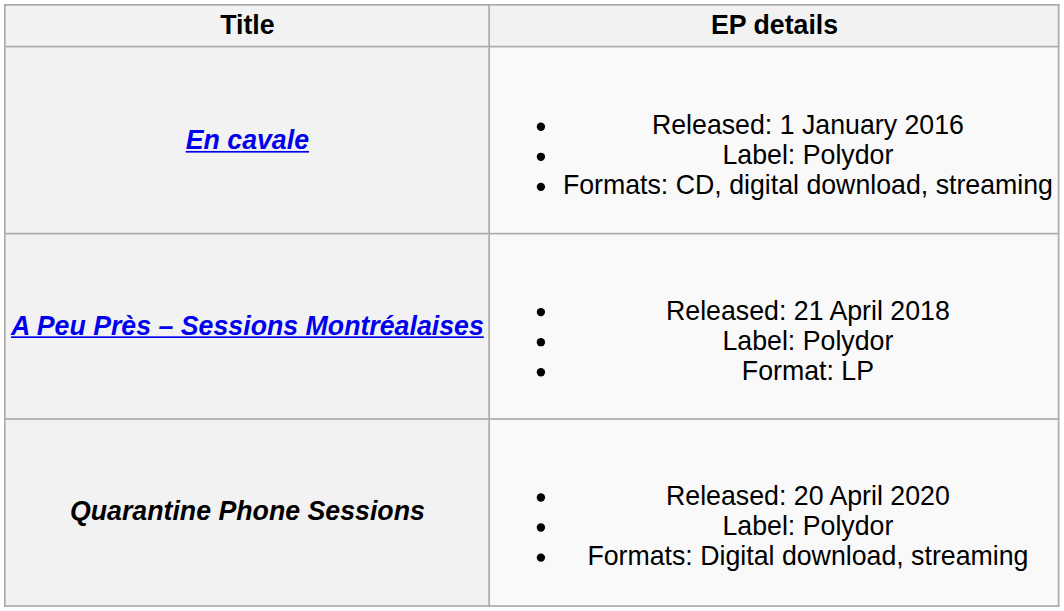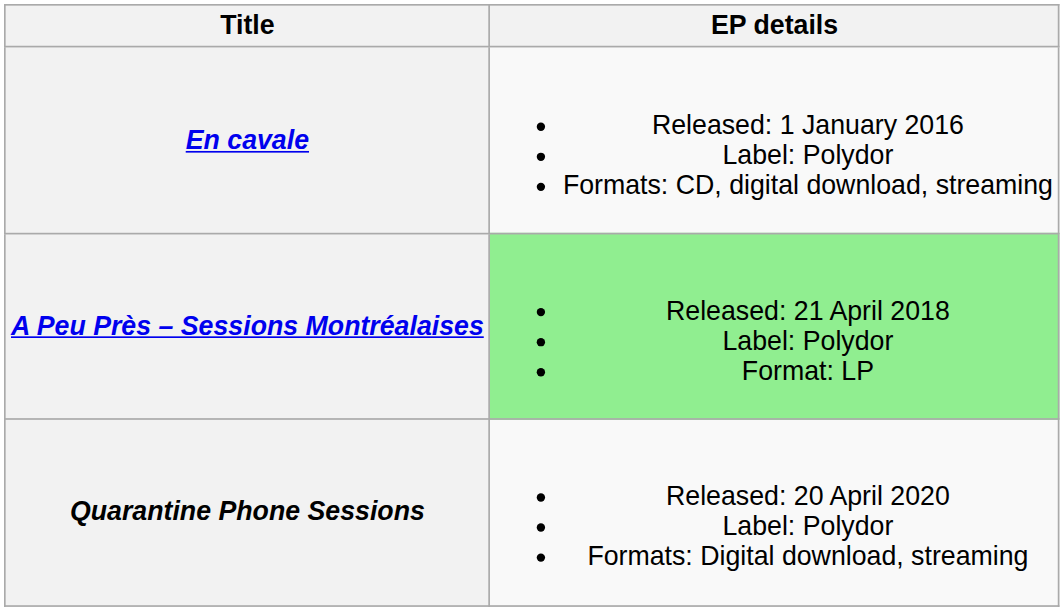(775, 341) no background -> (775, 341) lightgreen background
